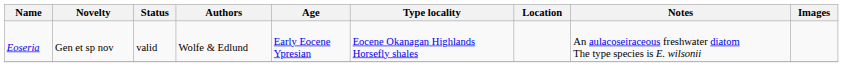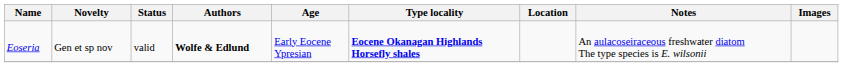(213, 47) normal -> (212, 47) bold
(414, 47) normal -> (417, 47) bold
